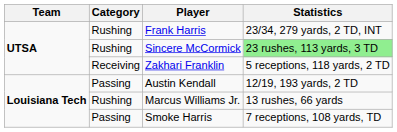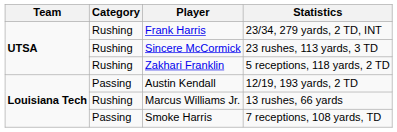(312, 48) lightgreen background -> (312, 48) no background
(116, 65) Receiving -> (112, 65) Rushing
